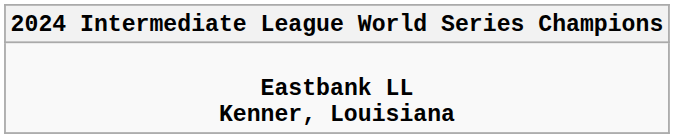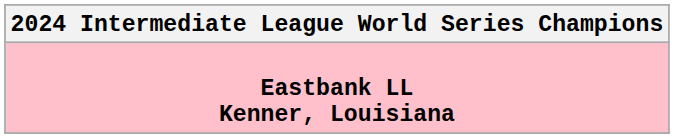(337, 102) no background -> (337, 102) pink background
